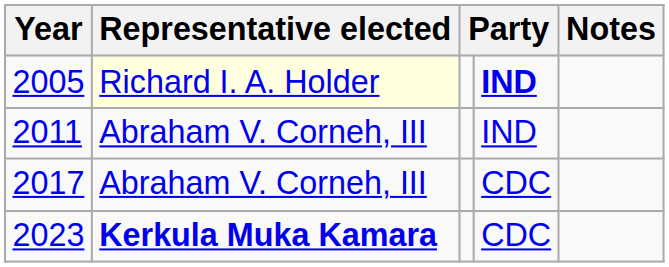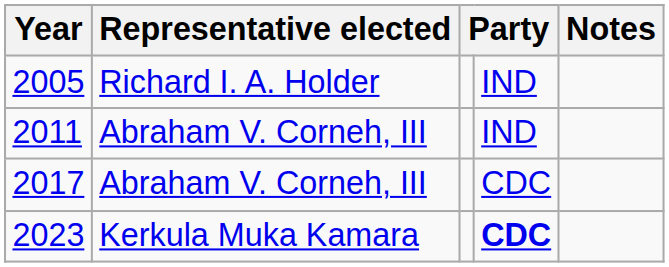(239, 81) lightyellow background -> (239, 81) no background
(509, 81) bold -> (509, 81) normal
(268, 235) bold -> (259, 235) normal
(516, 235) normal -> (516, 235) bold
